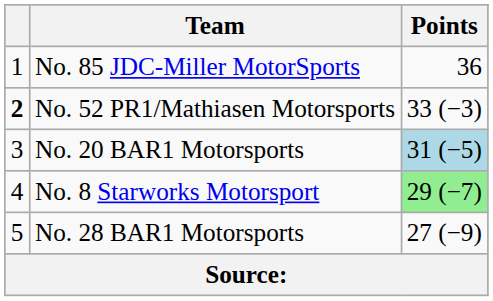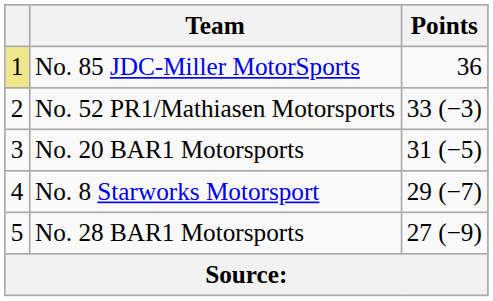(17, 67) no background -> (17, 67) khaki background
(17, 108) bold -> (17, 108) normal
(444, 150) lightblue background -> (444, 150) no background
(444, 191) lightgreen background -> (444, 191) no background
